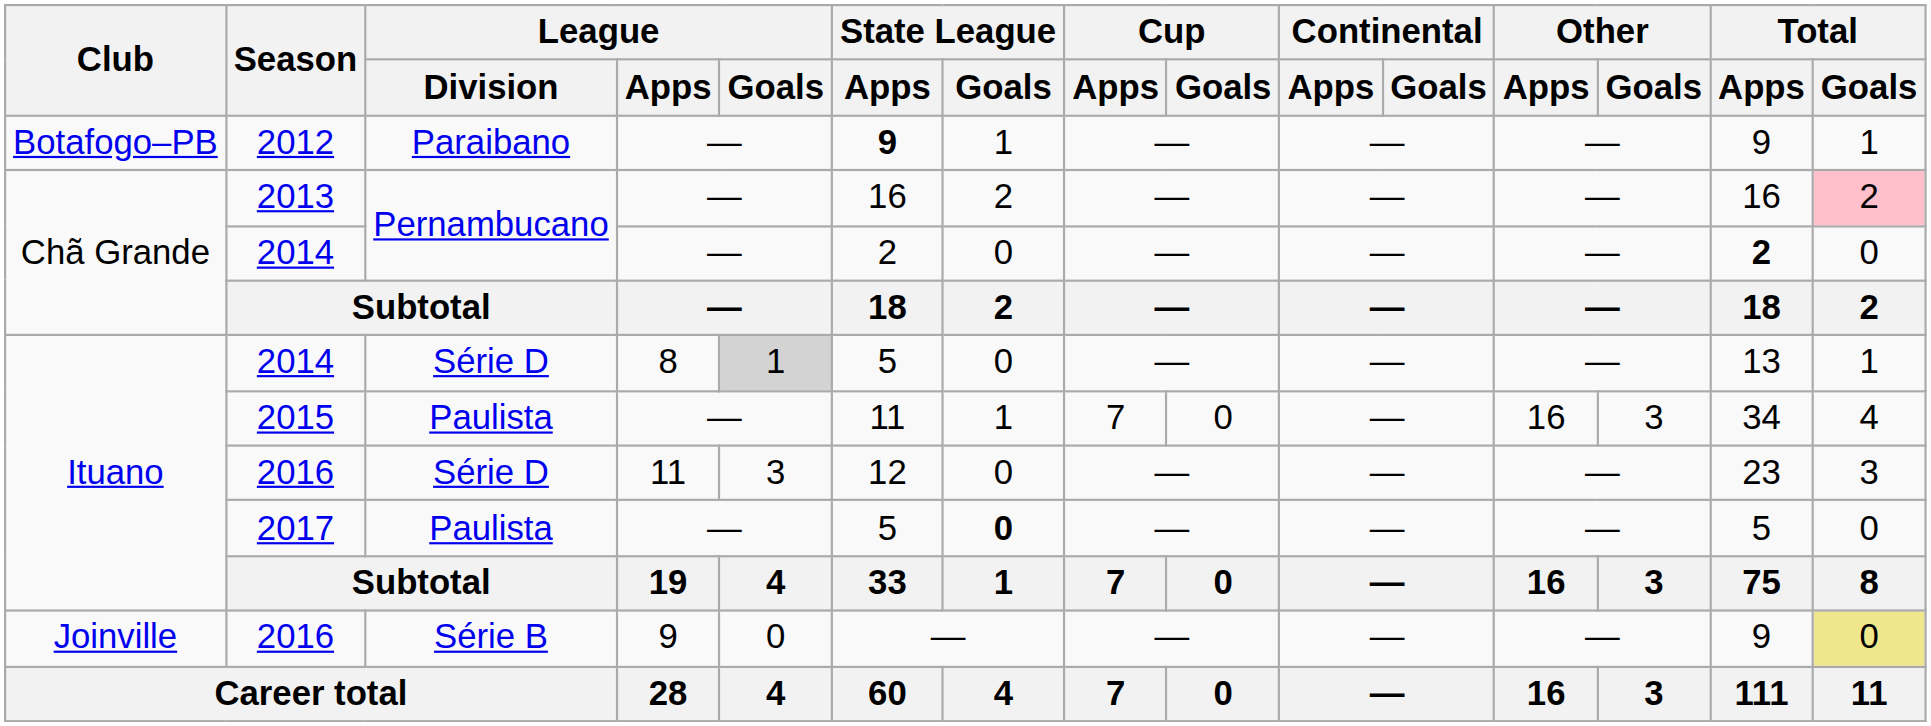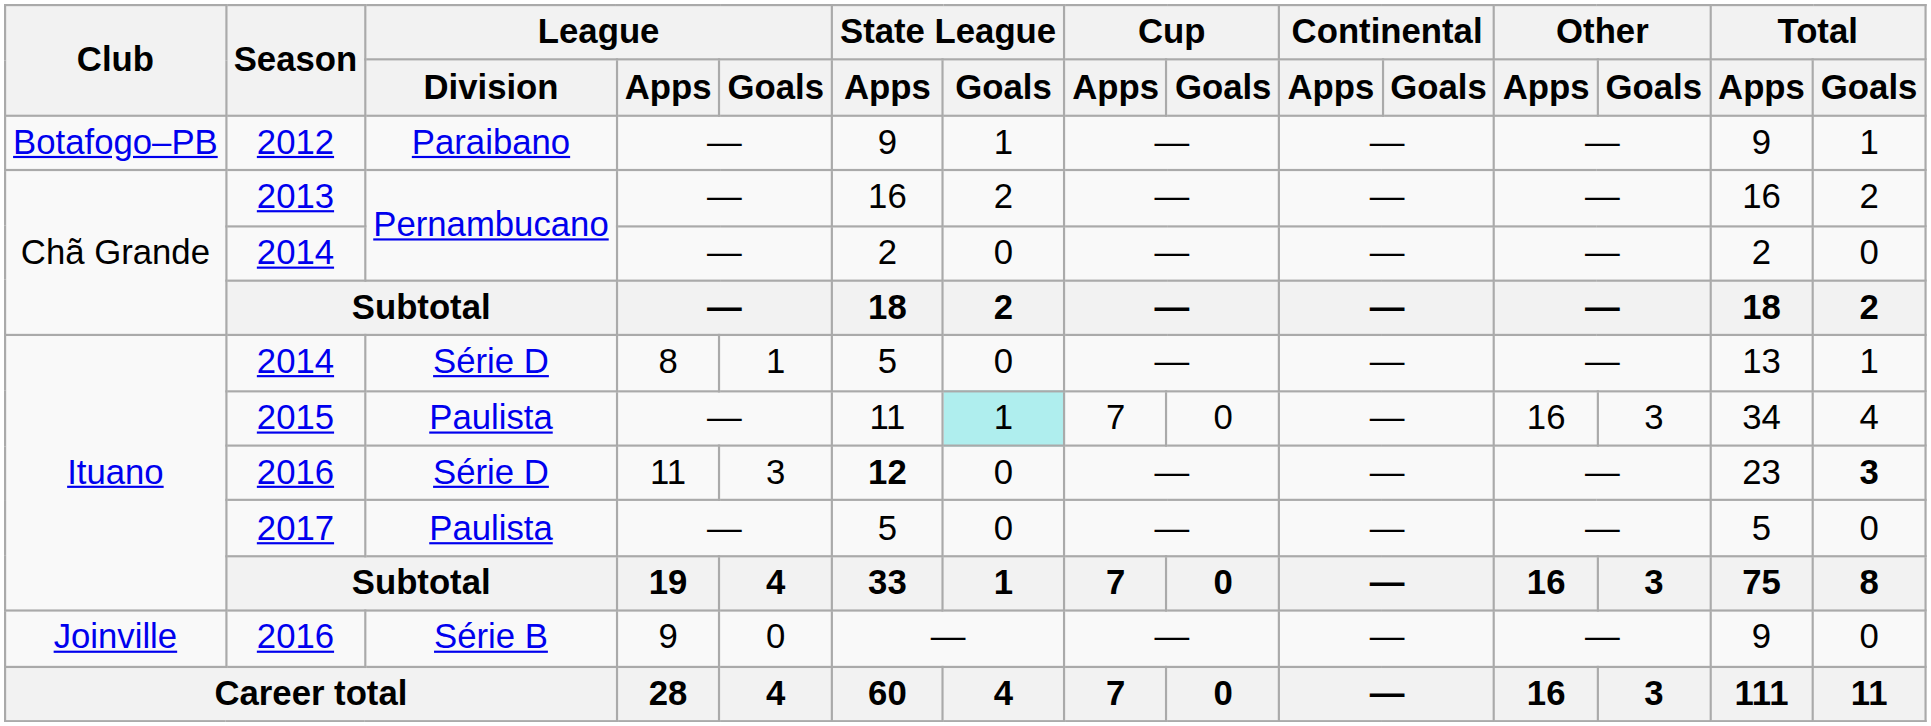(887, 142) bold -> (887, 142) normal
(1869, 197) pink background -> (1869, 197) no background
(1761, 252) bold -> (1761, 252) normal
(776, 362) lightgrey background -> (776, 362) no background
(1003, 417) no background -> (1003, 417) paleturquoise background
(887, 472) normal -> (887, 472) bold
(1869, 472) normal -> (1869, 472) bold
(1003, 527) bold -> (1003, 527) normal
(1869, 637) khaki background -> (1869, 637) no background
